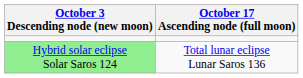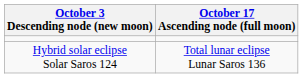(80, 57) lightgreen background -> (80, 57) no background
